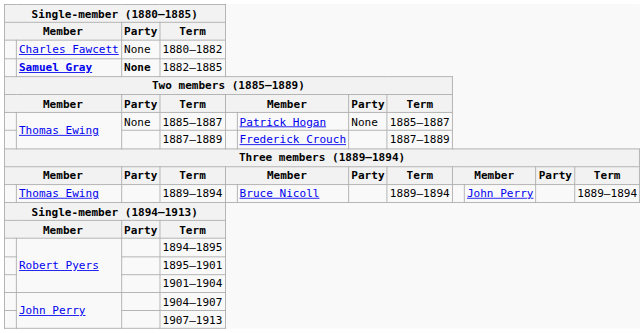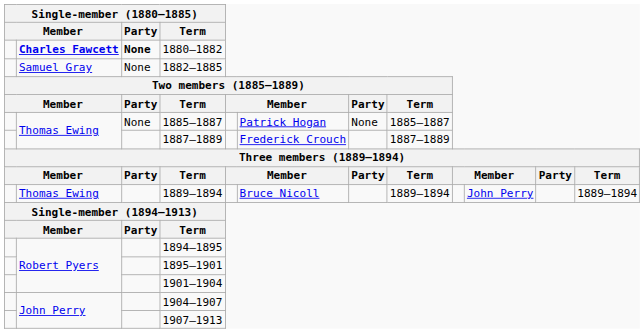(69, 49) normal -> (69, 49) bold
(137, 49) normal -> (137, 49) bold
(56, 67) bold -> (56, 67) normal
(137, 67) bold -> (137, 67) normal
